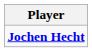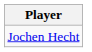(46, 36) bold -> (43, 36) normal
